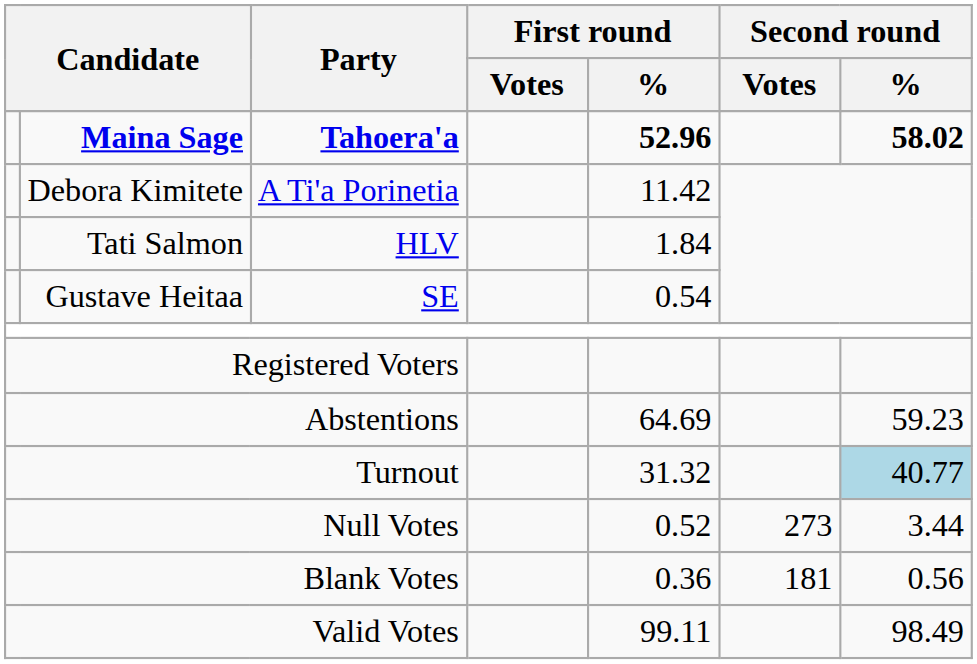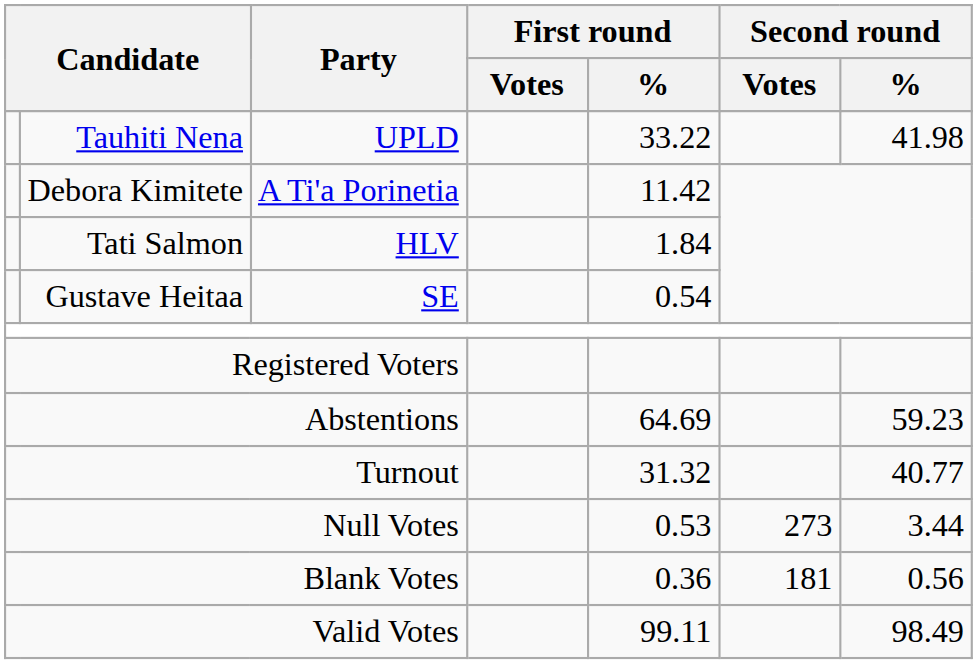- row: (162, 137)
+ row: (160, 137)
(928, 471) lightblue background -> (928, 471) no background
(683, 524) 0.52 -> (683, 524) 0.53
